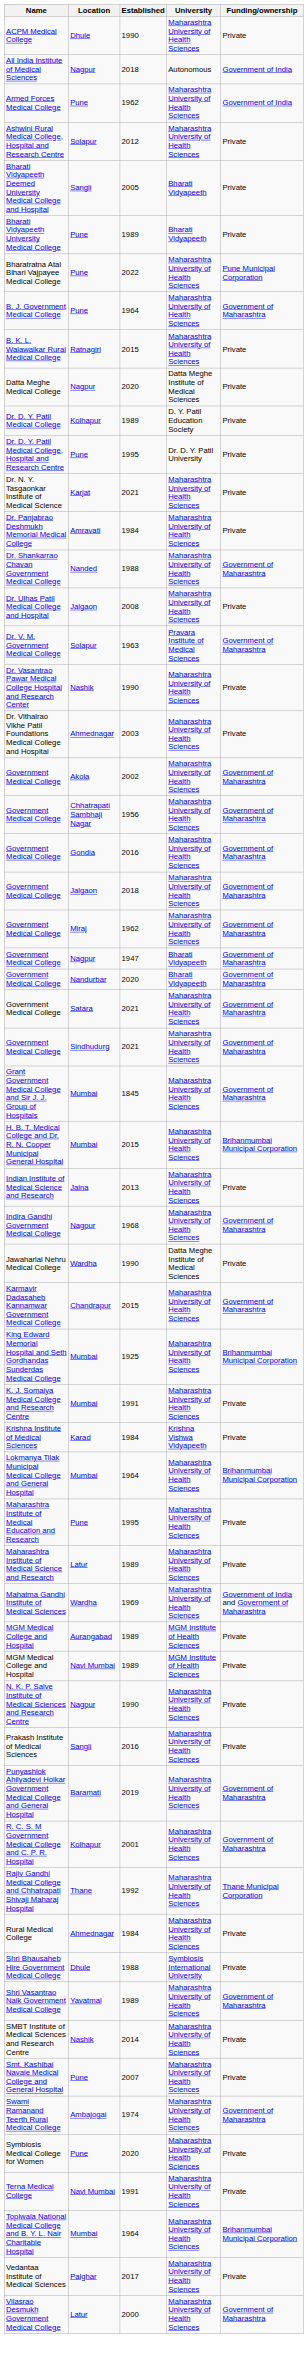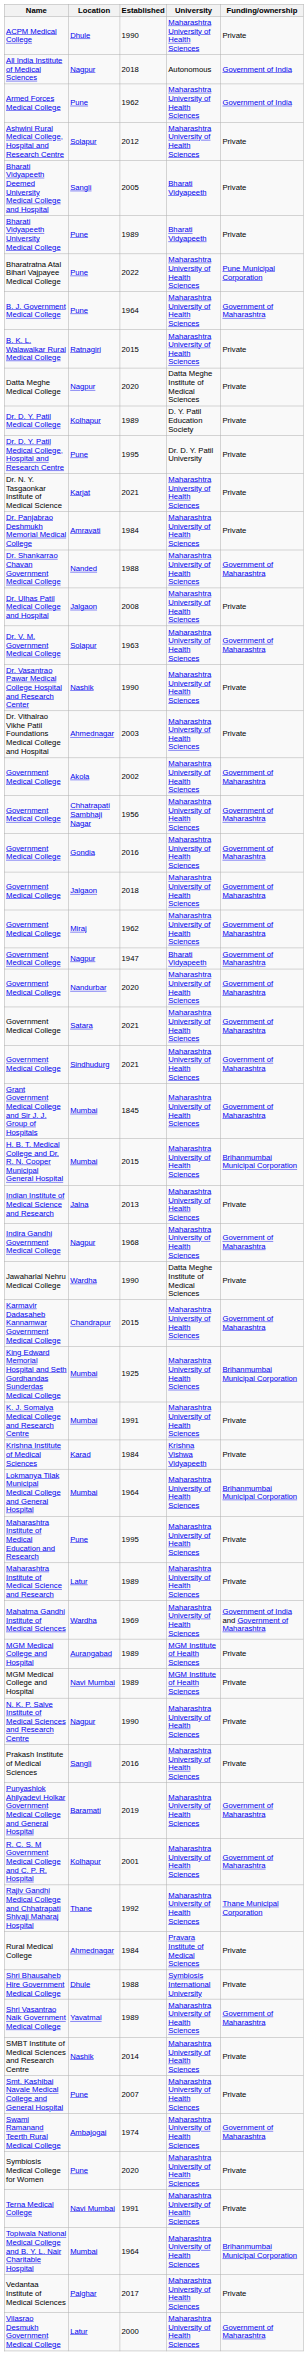(186, 645) Pravara Institute of Medical Sciences -> (190, 645) Maharashtra University of Health Sciences
(187, 979) Bharati Vidyapeeth -> (190, 988) Maharashtra University of Health Sciences
(190, 1933) Maharashtra University of Health Sciences -> (186, 1950) Pravara Institute of Medical Sciences
